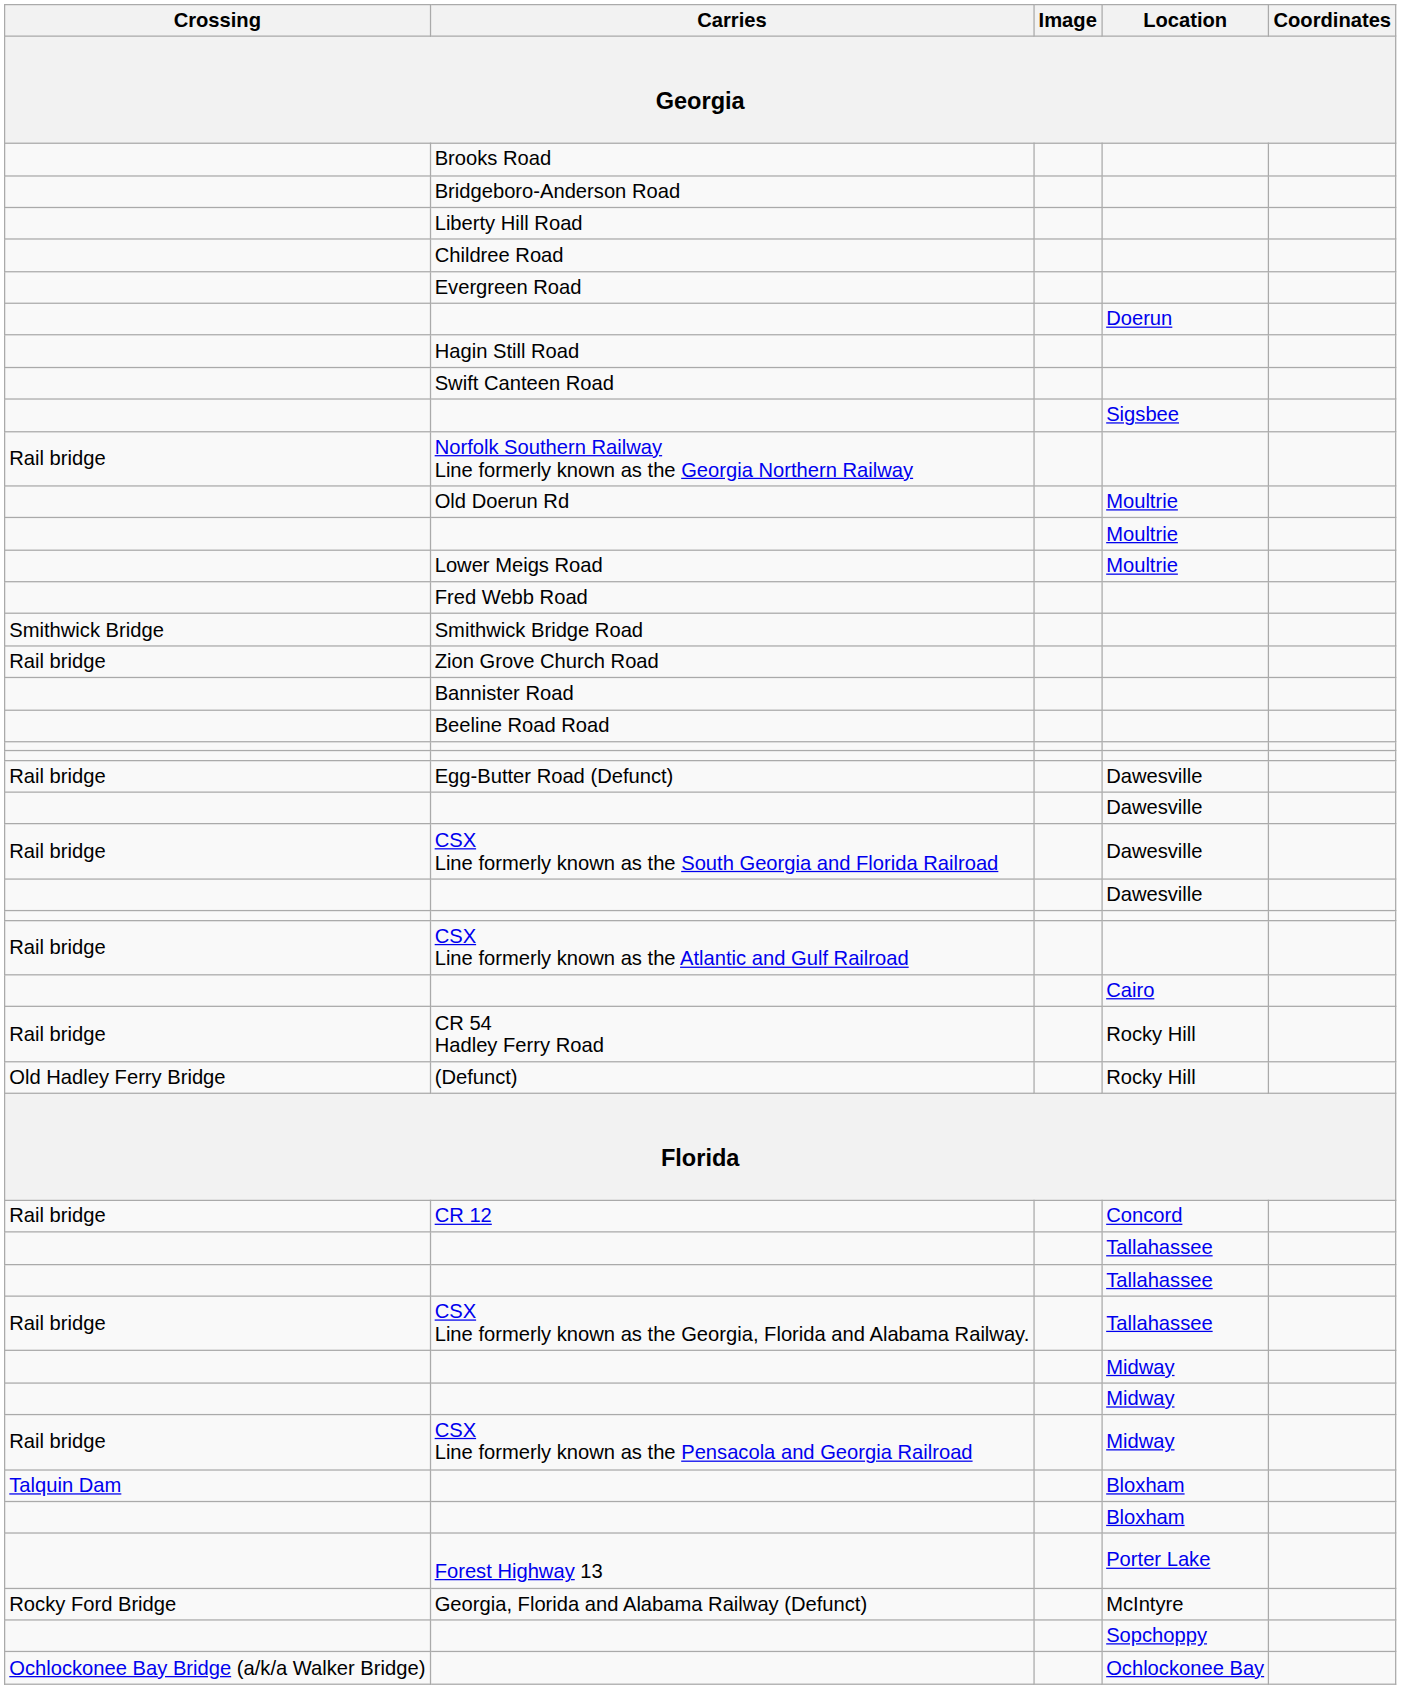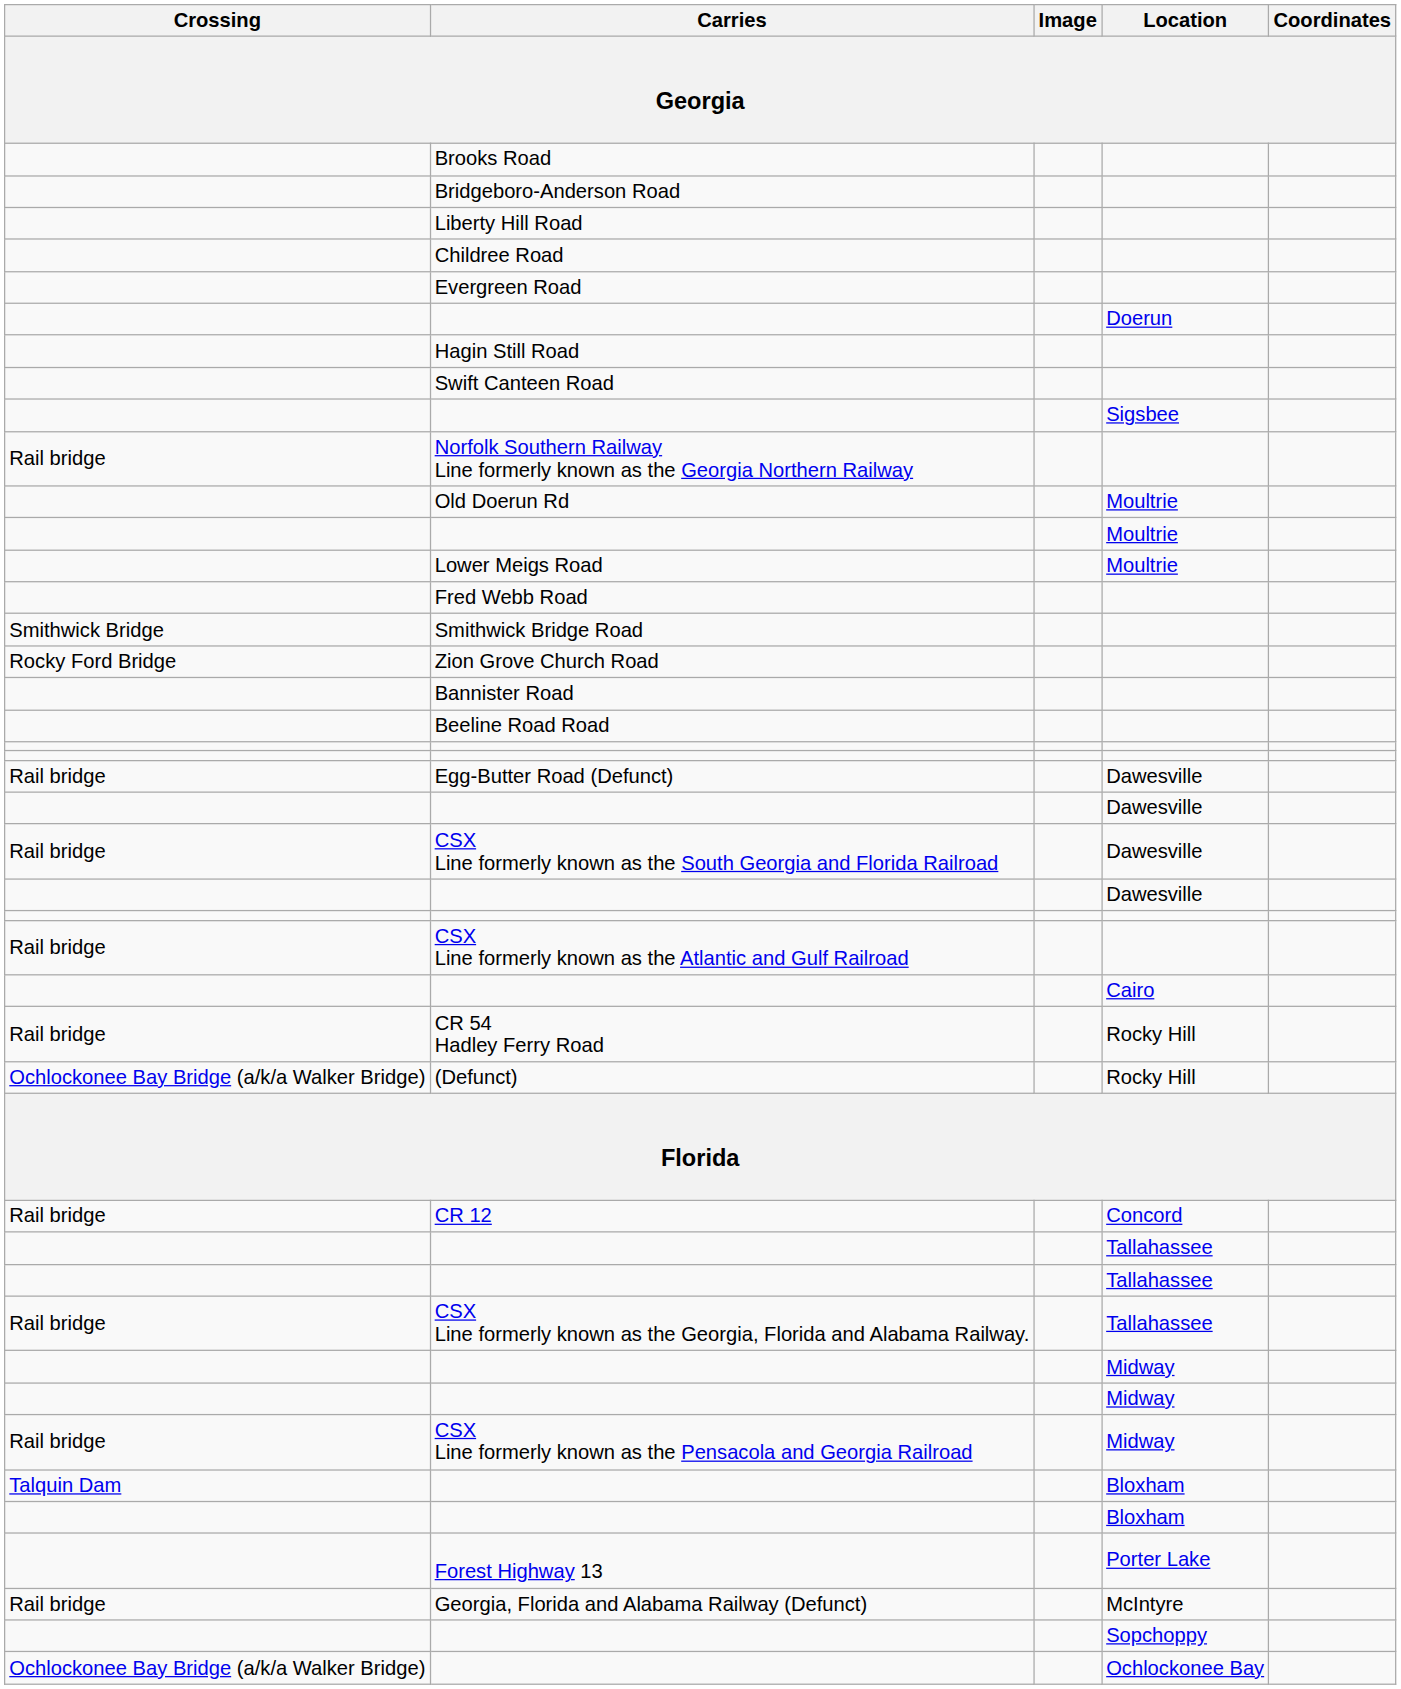(57, 661) Rail bridge -> (93, 661) Rocky Ford Bridge
(117, 1077) Old Hadley Ferry Bridge -> (217, 1077) Ochlockonee Bay Bridge (a/k/a Walker Bridge)
(93, 1603) Rocky Ford Bridge -> (57, 1603) Rail bridge
